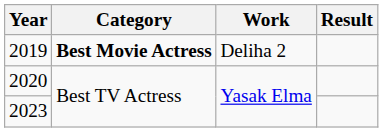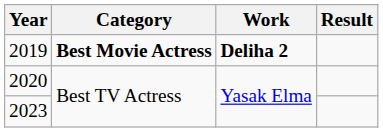(253, 50) normal -> (254, 50) bold
